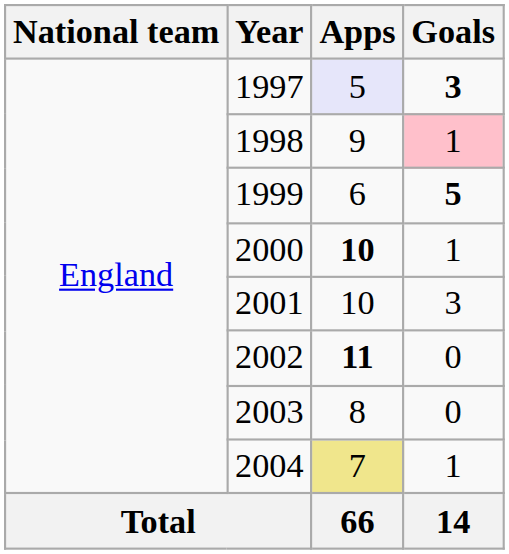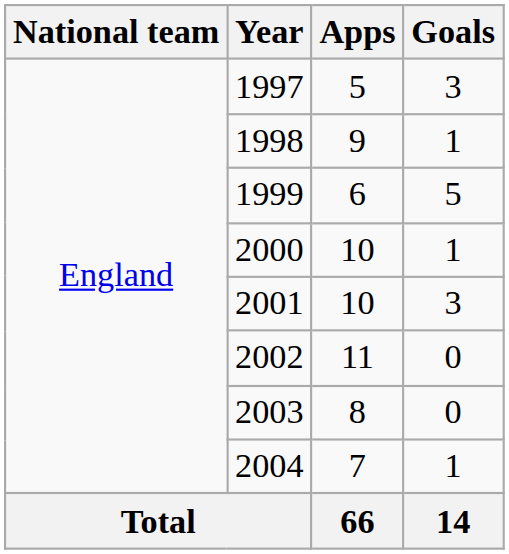(357, 85) lavender background -> (357, 85) no background
(453, 85) bold -> (453, 85) normal
(453, 140) pink background -> (453, 140) no background
(453, 194) bold -> (453, 194) normal
(357, 248) bold -> (357, 248) normal
(357, 357) bold -> (357, 357) normal
(357, 466) khaki background -> (357, 466) no background
